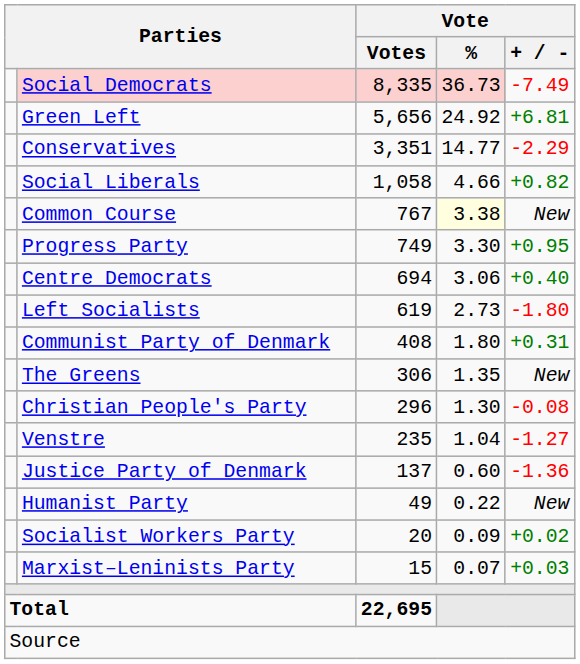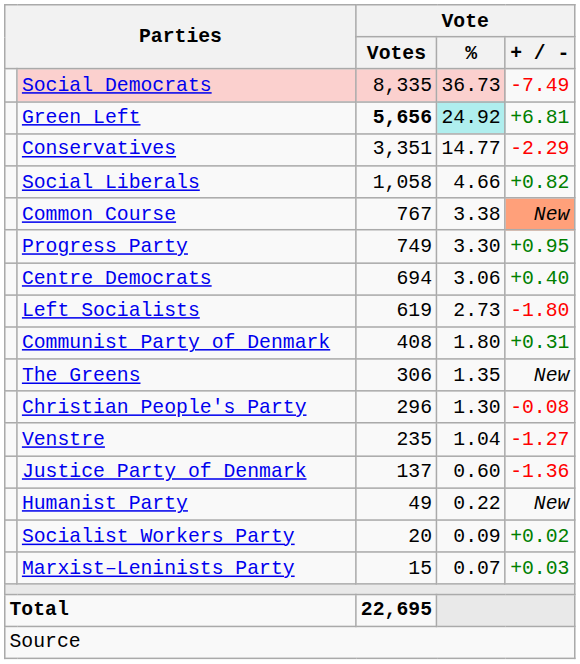(402, 117) normal -> (402, 117) bold
(471, 117) no background -> (471, 117) paleturquoise background
(477, 214) lightyellow background -> (477, 214) no background
(552, 214) no background -> (552, 214) lightsalmon background
